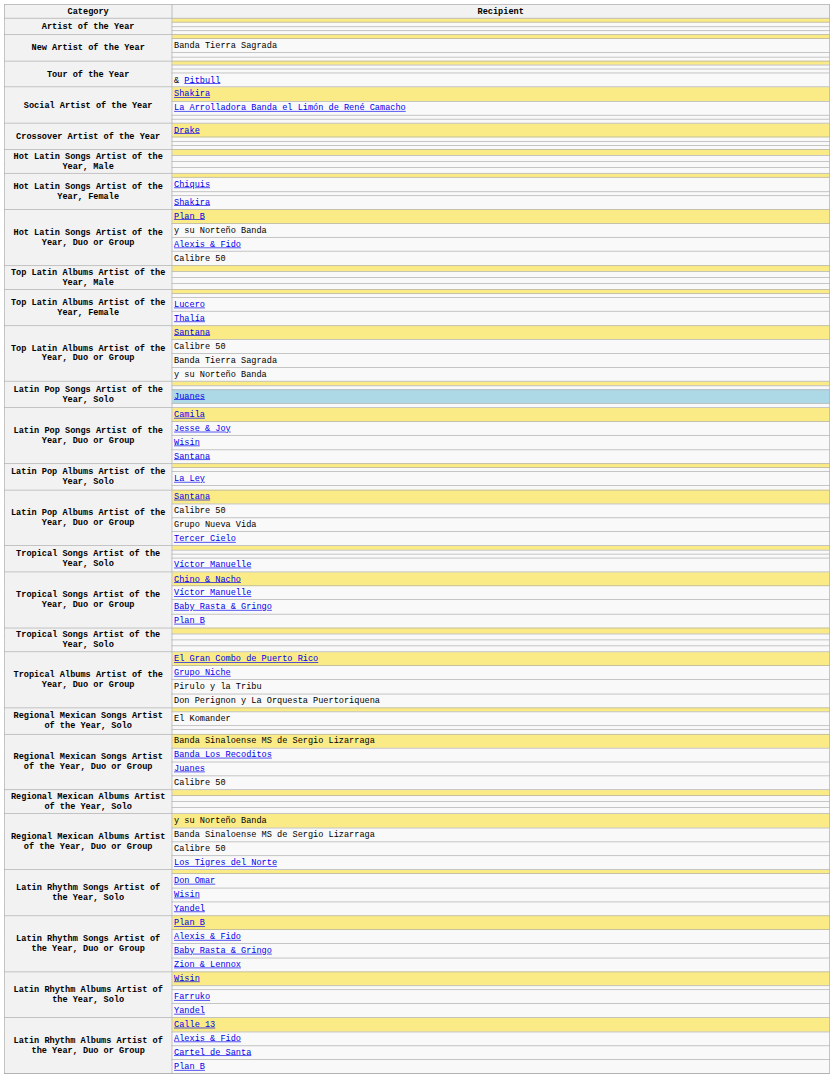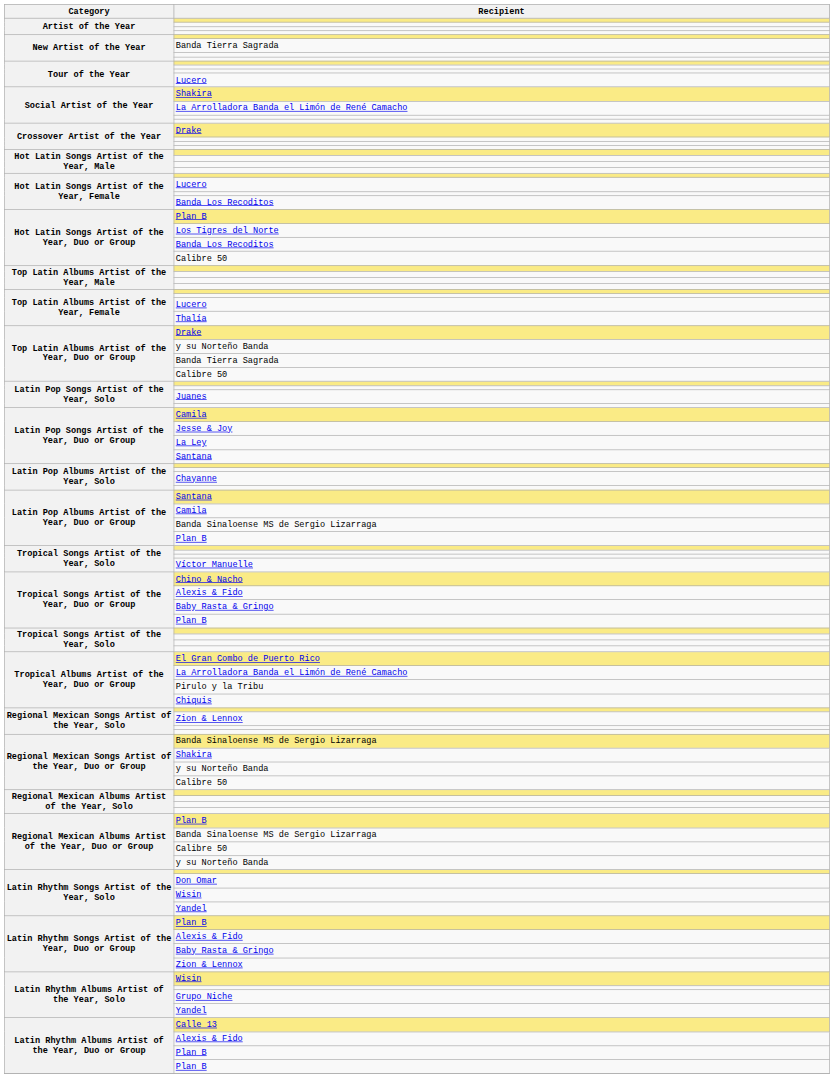(197, 80) & Pitbull -> (191, 80) Lucero
(192, 184) Chiquis -> (191, 184) Lucero
(192, 203) Shakira -> (225, 203) Banda Los Recoditos
(220, 230) y su Norteño Banda -> (227, 230) Los Tigres del Norte
(208, 244) Alexis & Fido -> (225, 244) Banda Los Recoditos
(192, 332) Santana -> (189, 332) Drake
(200, 346) Calibre 50 -> (222, 346) y su Norteño Banda
(220, 374) y su Norteño Banda -> (202, 374) Calibre 50
(190, 397) lightblue background -> (191, 397) no background
(187, 443) Wisin -> (191, 443) La Ley
(190, 479) La Ley -> (196, 479) Chayanne
(200, 511) Calibre 50 -> (191, 511) Camila
(215, 525) Grupo Nueva Vida -> (276, 525) Banda Sinaloense MS de Sergio Lizarraga
(205, 539) Tercer Cielo -> (191, 539) Plan B
(213, 593) Víctor Manuelle -> (209, 593) Alexis & Fido
(202, 673) Grupo Niche -> (292, 673) La Arrolladora Banda el Limón de René Camacho
(277, 701) Don Perignon y La Orquesta Puertoriquena -> (194, 701) Chiquis
(202, 719) El Komander -> (209, 719) Zion & Lennox
(223, 755) Banda Los Recoditos -> (194, 755) Shakira
(190, 769) Juanes -> (222, 769) y su Norteño Banda
(220, 821) y su Norteño Banda -> (191, 821) Plan B
(226, 863) Los Tigres del Norte -> (222, 863) y su Norteño Banda
(192, 997) Farruko -> (204, 997) Grupo Niche
(213, 1053) Cartel de Santa -> (191, 1053) Plan B
